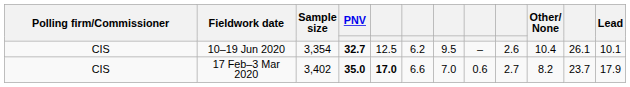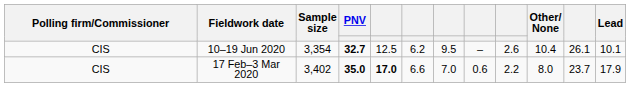(511, 70) 2.7 -> (511, 70) 2.2
(546, 70) 8.2 -> (546, 70) 8.0
